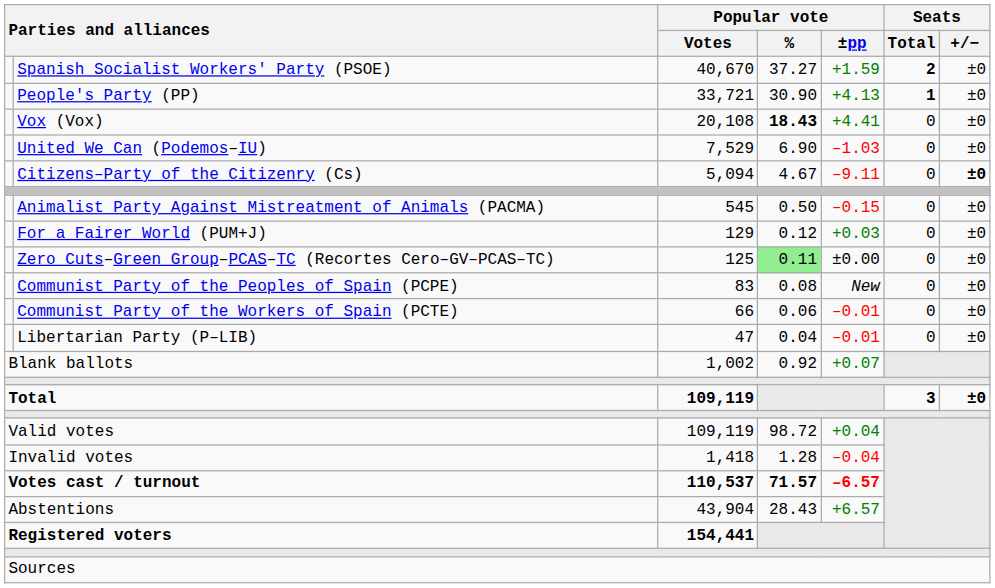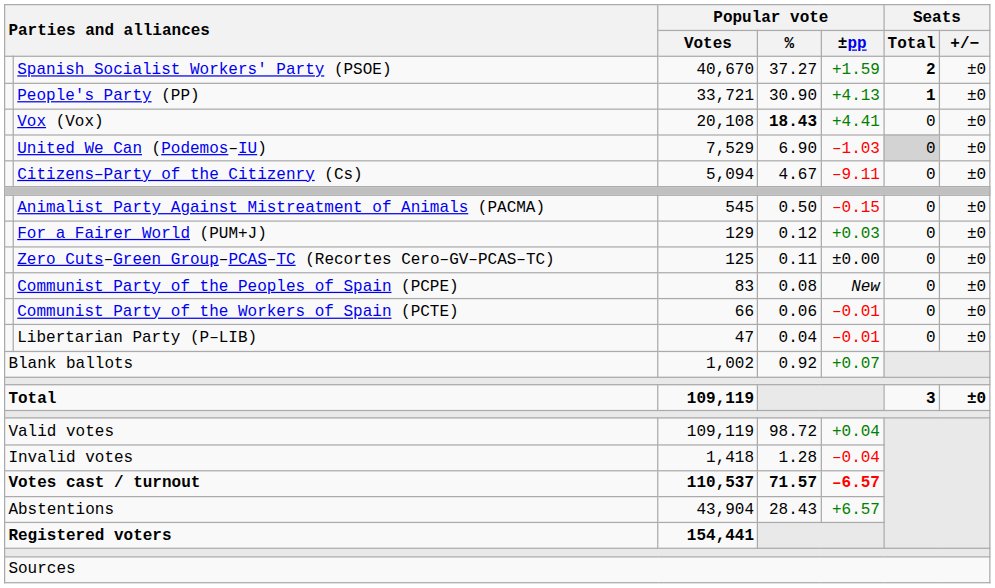(931, 148) no background -> (931, 148) lightgrey background
(977, 174) bold -> (977, 174) normal
(798, 260) lightgreen background -> (798, 260) no background
